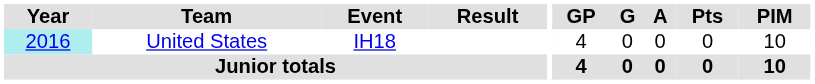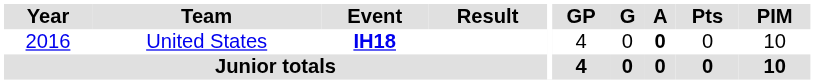(48, 41) paleturquoise background -> (48, 41) no background
(375, 41) normal -> (375, 41) bold
(660, 41) normal -> (660, 41) bold
